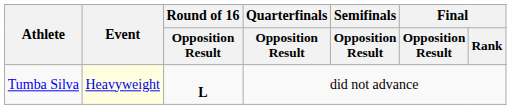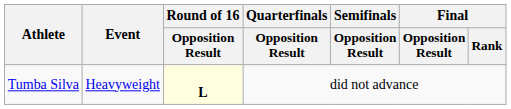(123, 85) lightyellow background -> (123, 85) no background
(203, 93) no background -> (203, 93) lightyellow background
